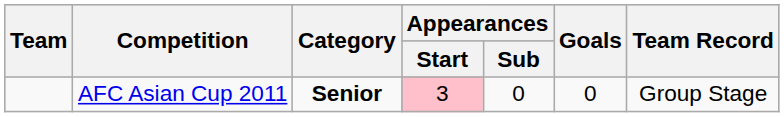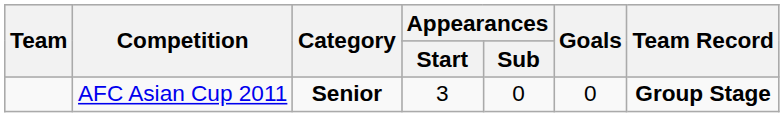(442, 94) pink background -> (442, 94) no background
(703, 94) normal -> (703, 94) bold
